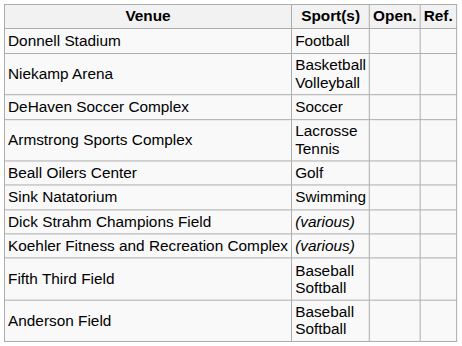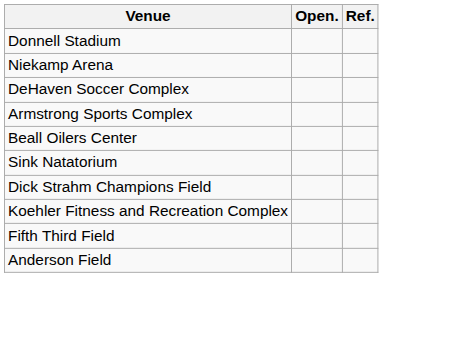- column: (331, 16)
